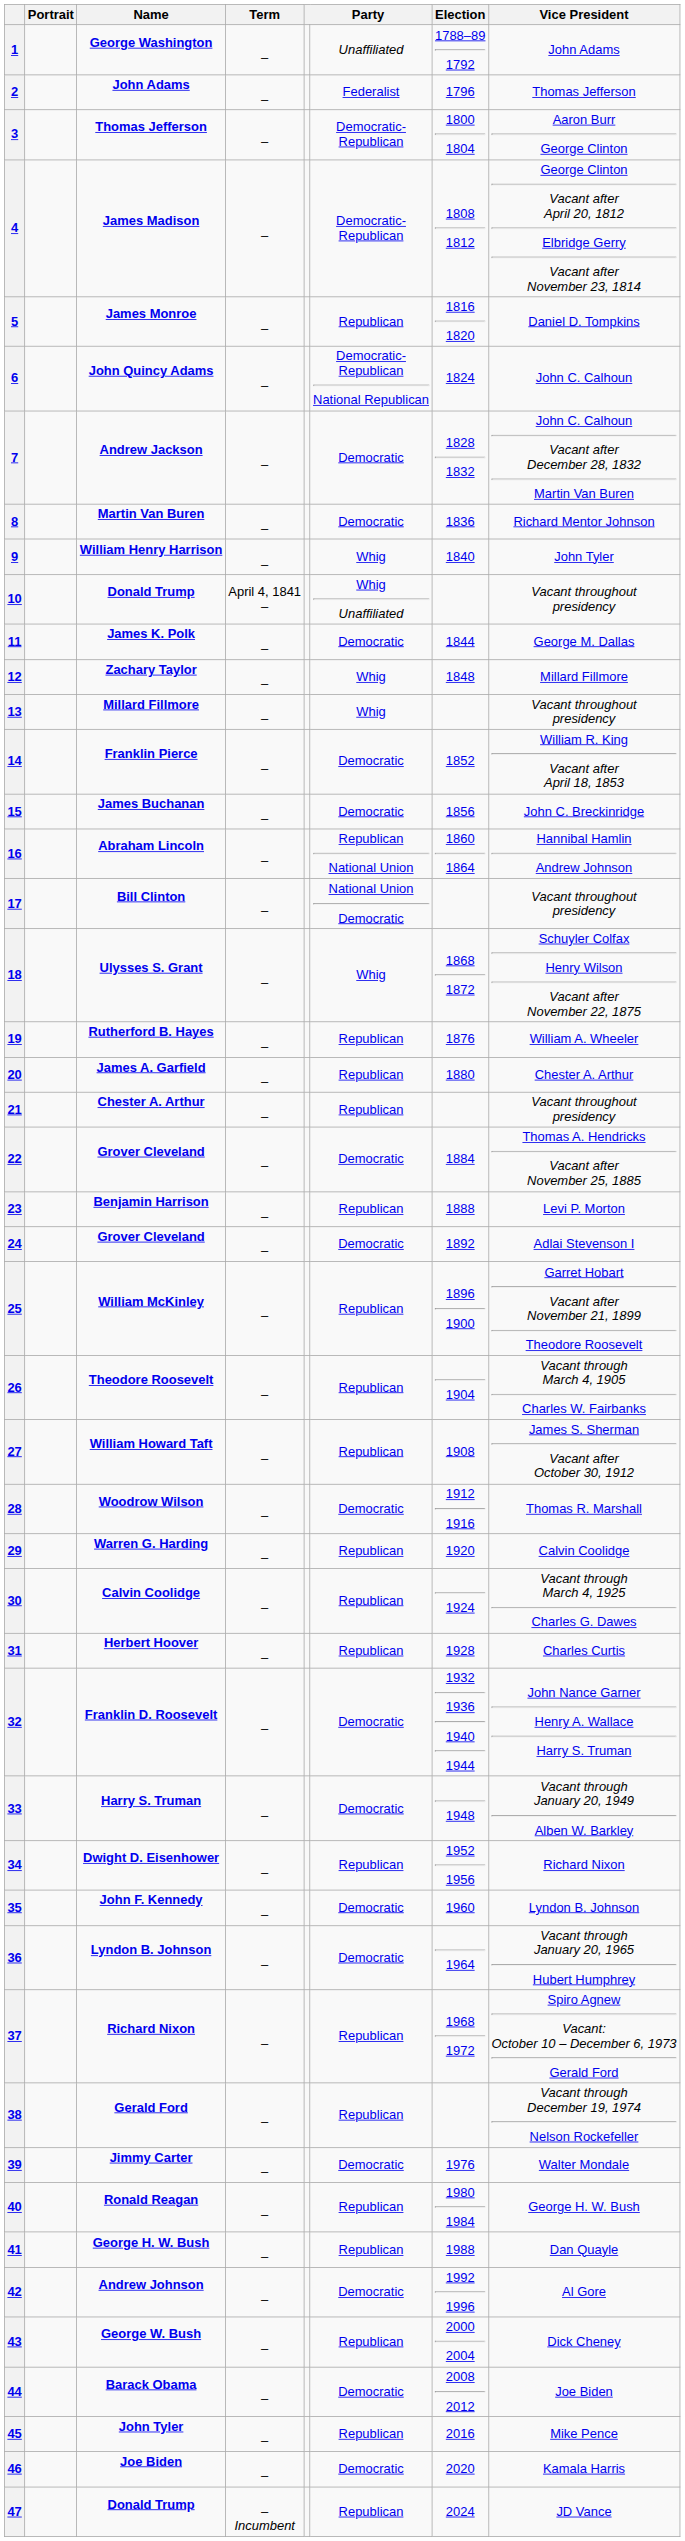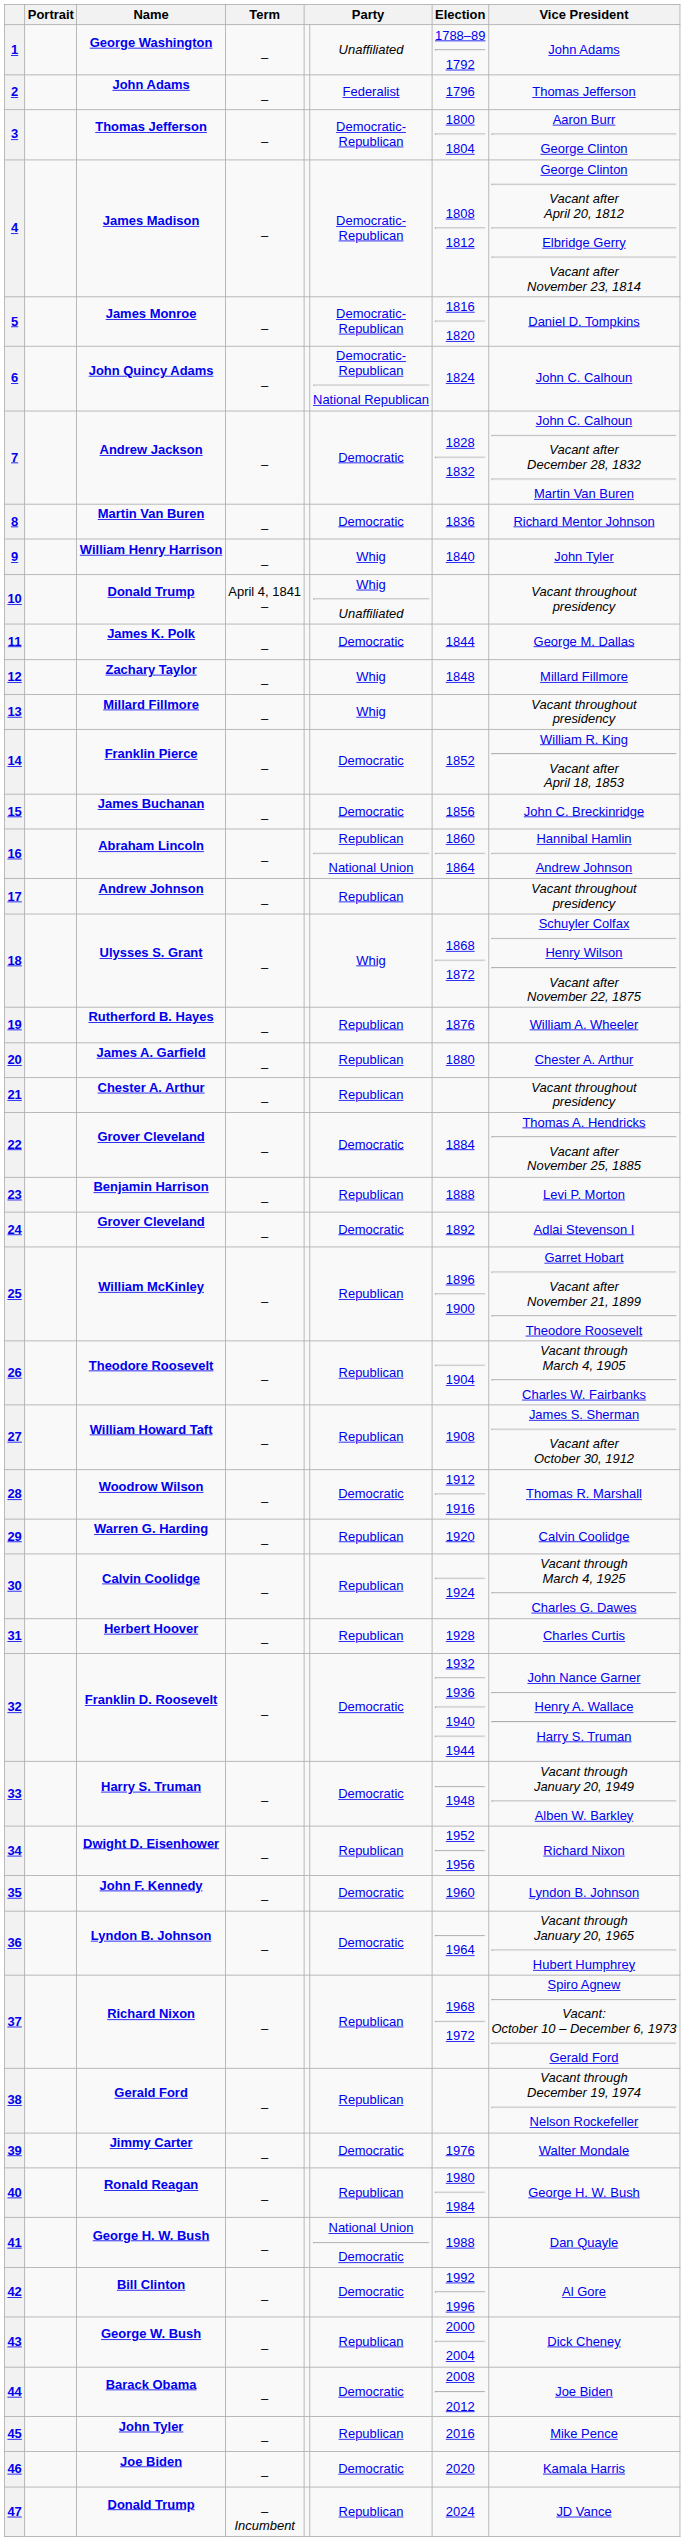(371, 321) Republican -> (371, 321) Democratic- Republican
(151, 896) Bill Clinton -> (151, 889) Andrew Johnson
(371, 903) National Union Democratic -> (371, 896) Republican
(371, 2249) Republican -> (371, 2242) National Union Democratic
(151, 2285) Andrew Johnson -> (151, 2285) Bill Clinton
